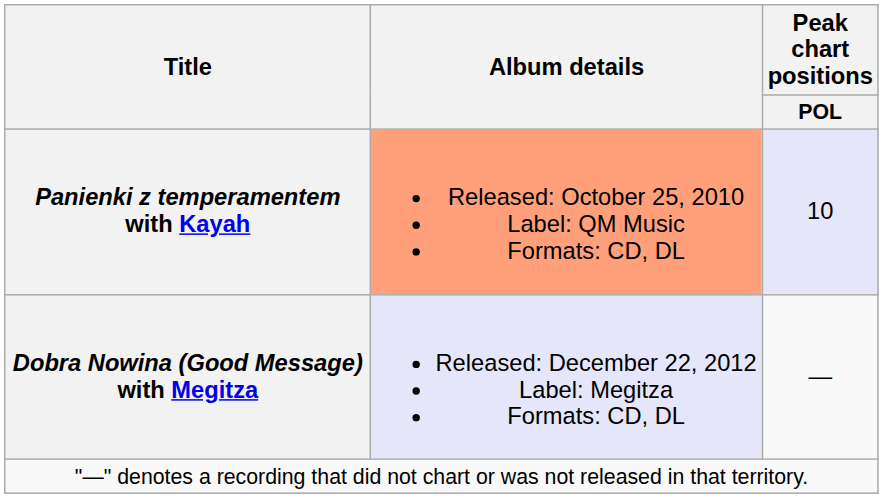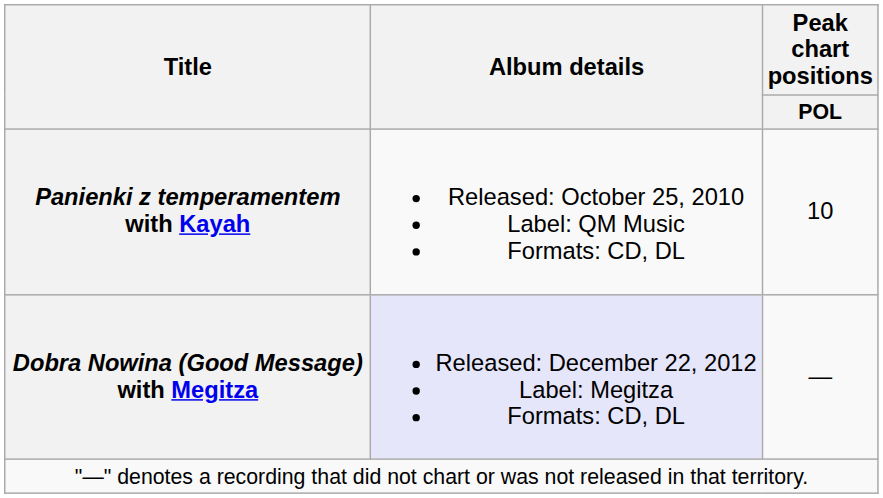(567, 225) lightsalmon background -> (567, 225) no background
(820, 211) lavender background -> (820, 211) no background
